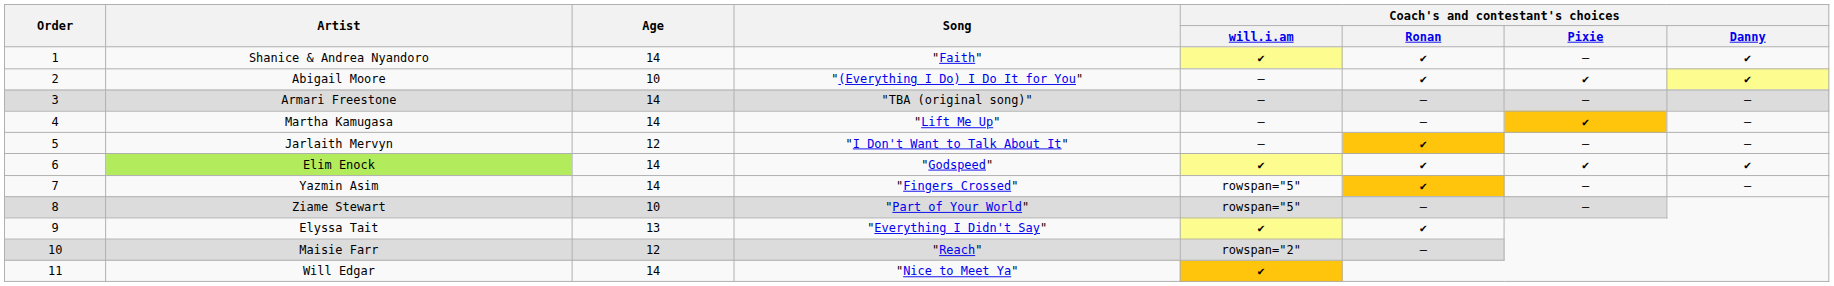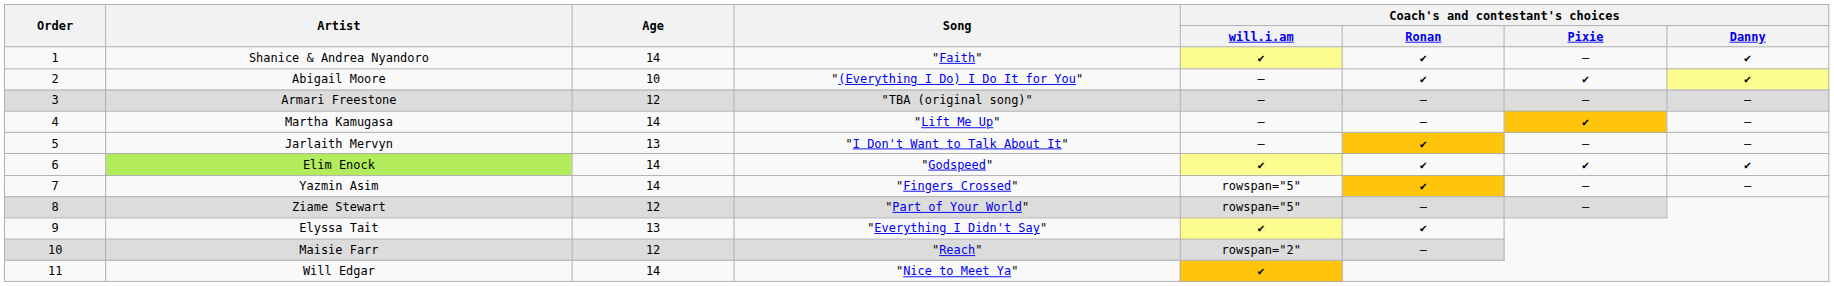(653, 100) 14 -> (653, 100) 12
(653, 143) 12 -> (653, 143) 13
(653, 207) 10 -> (653, 207) 12
